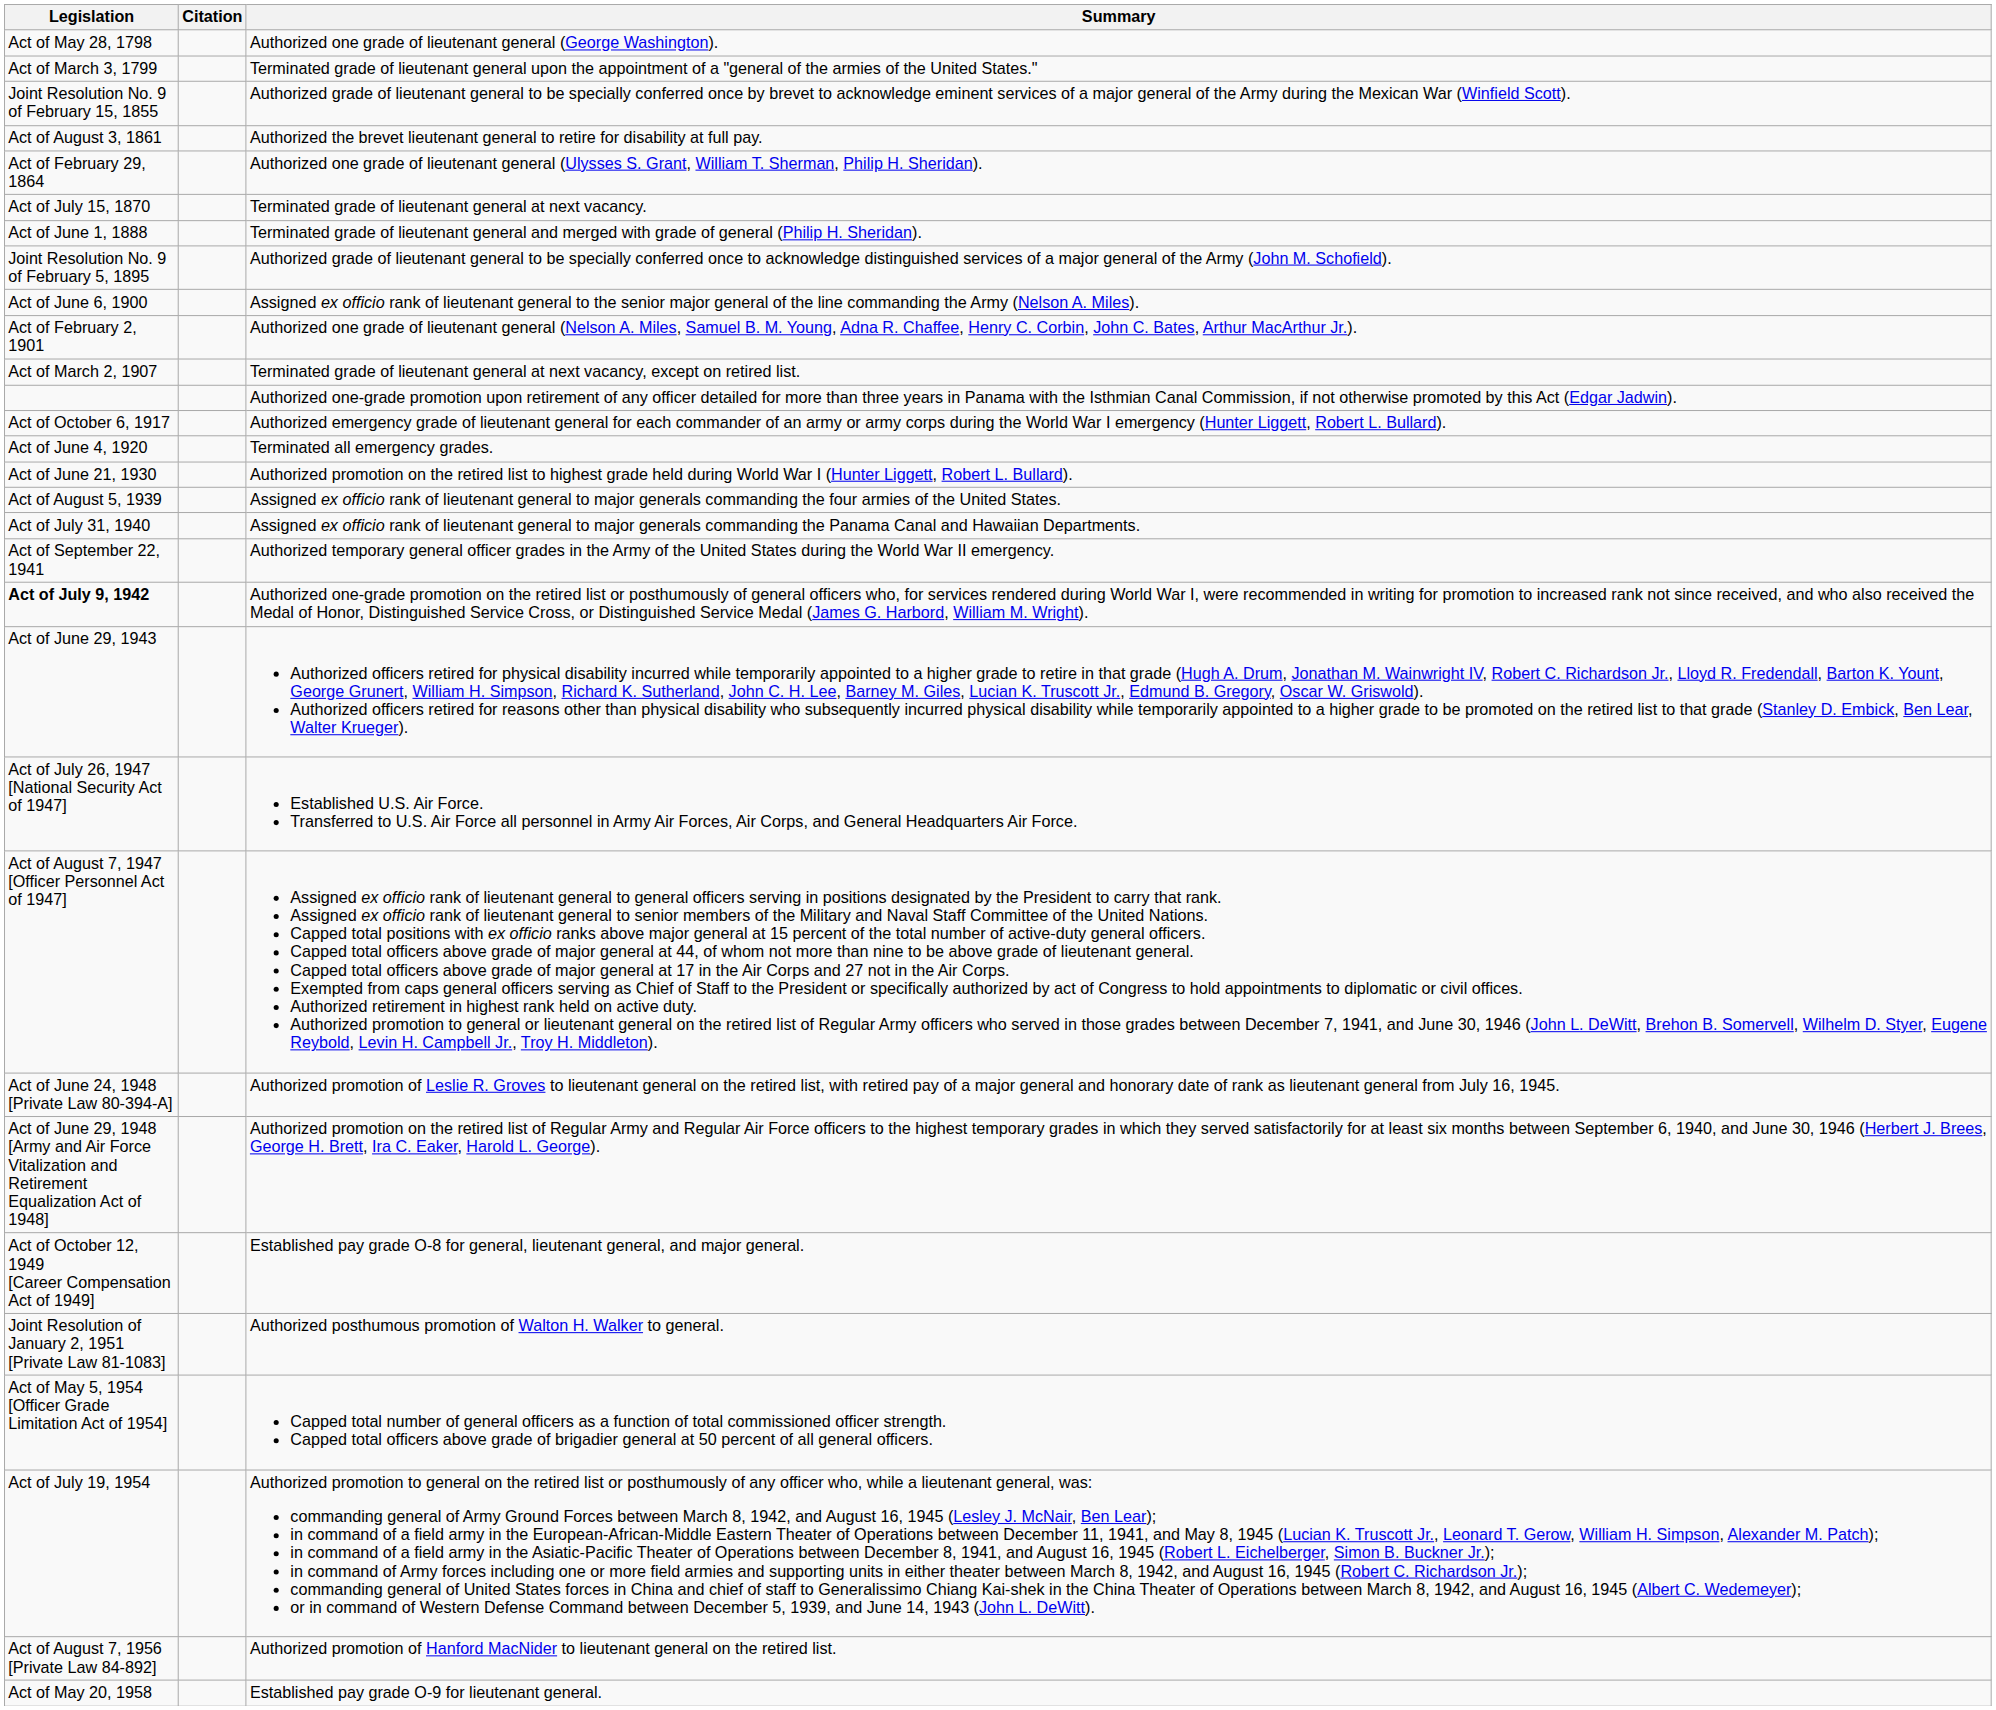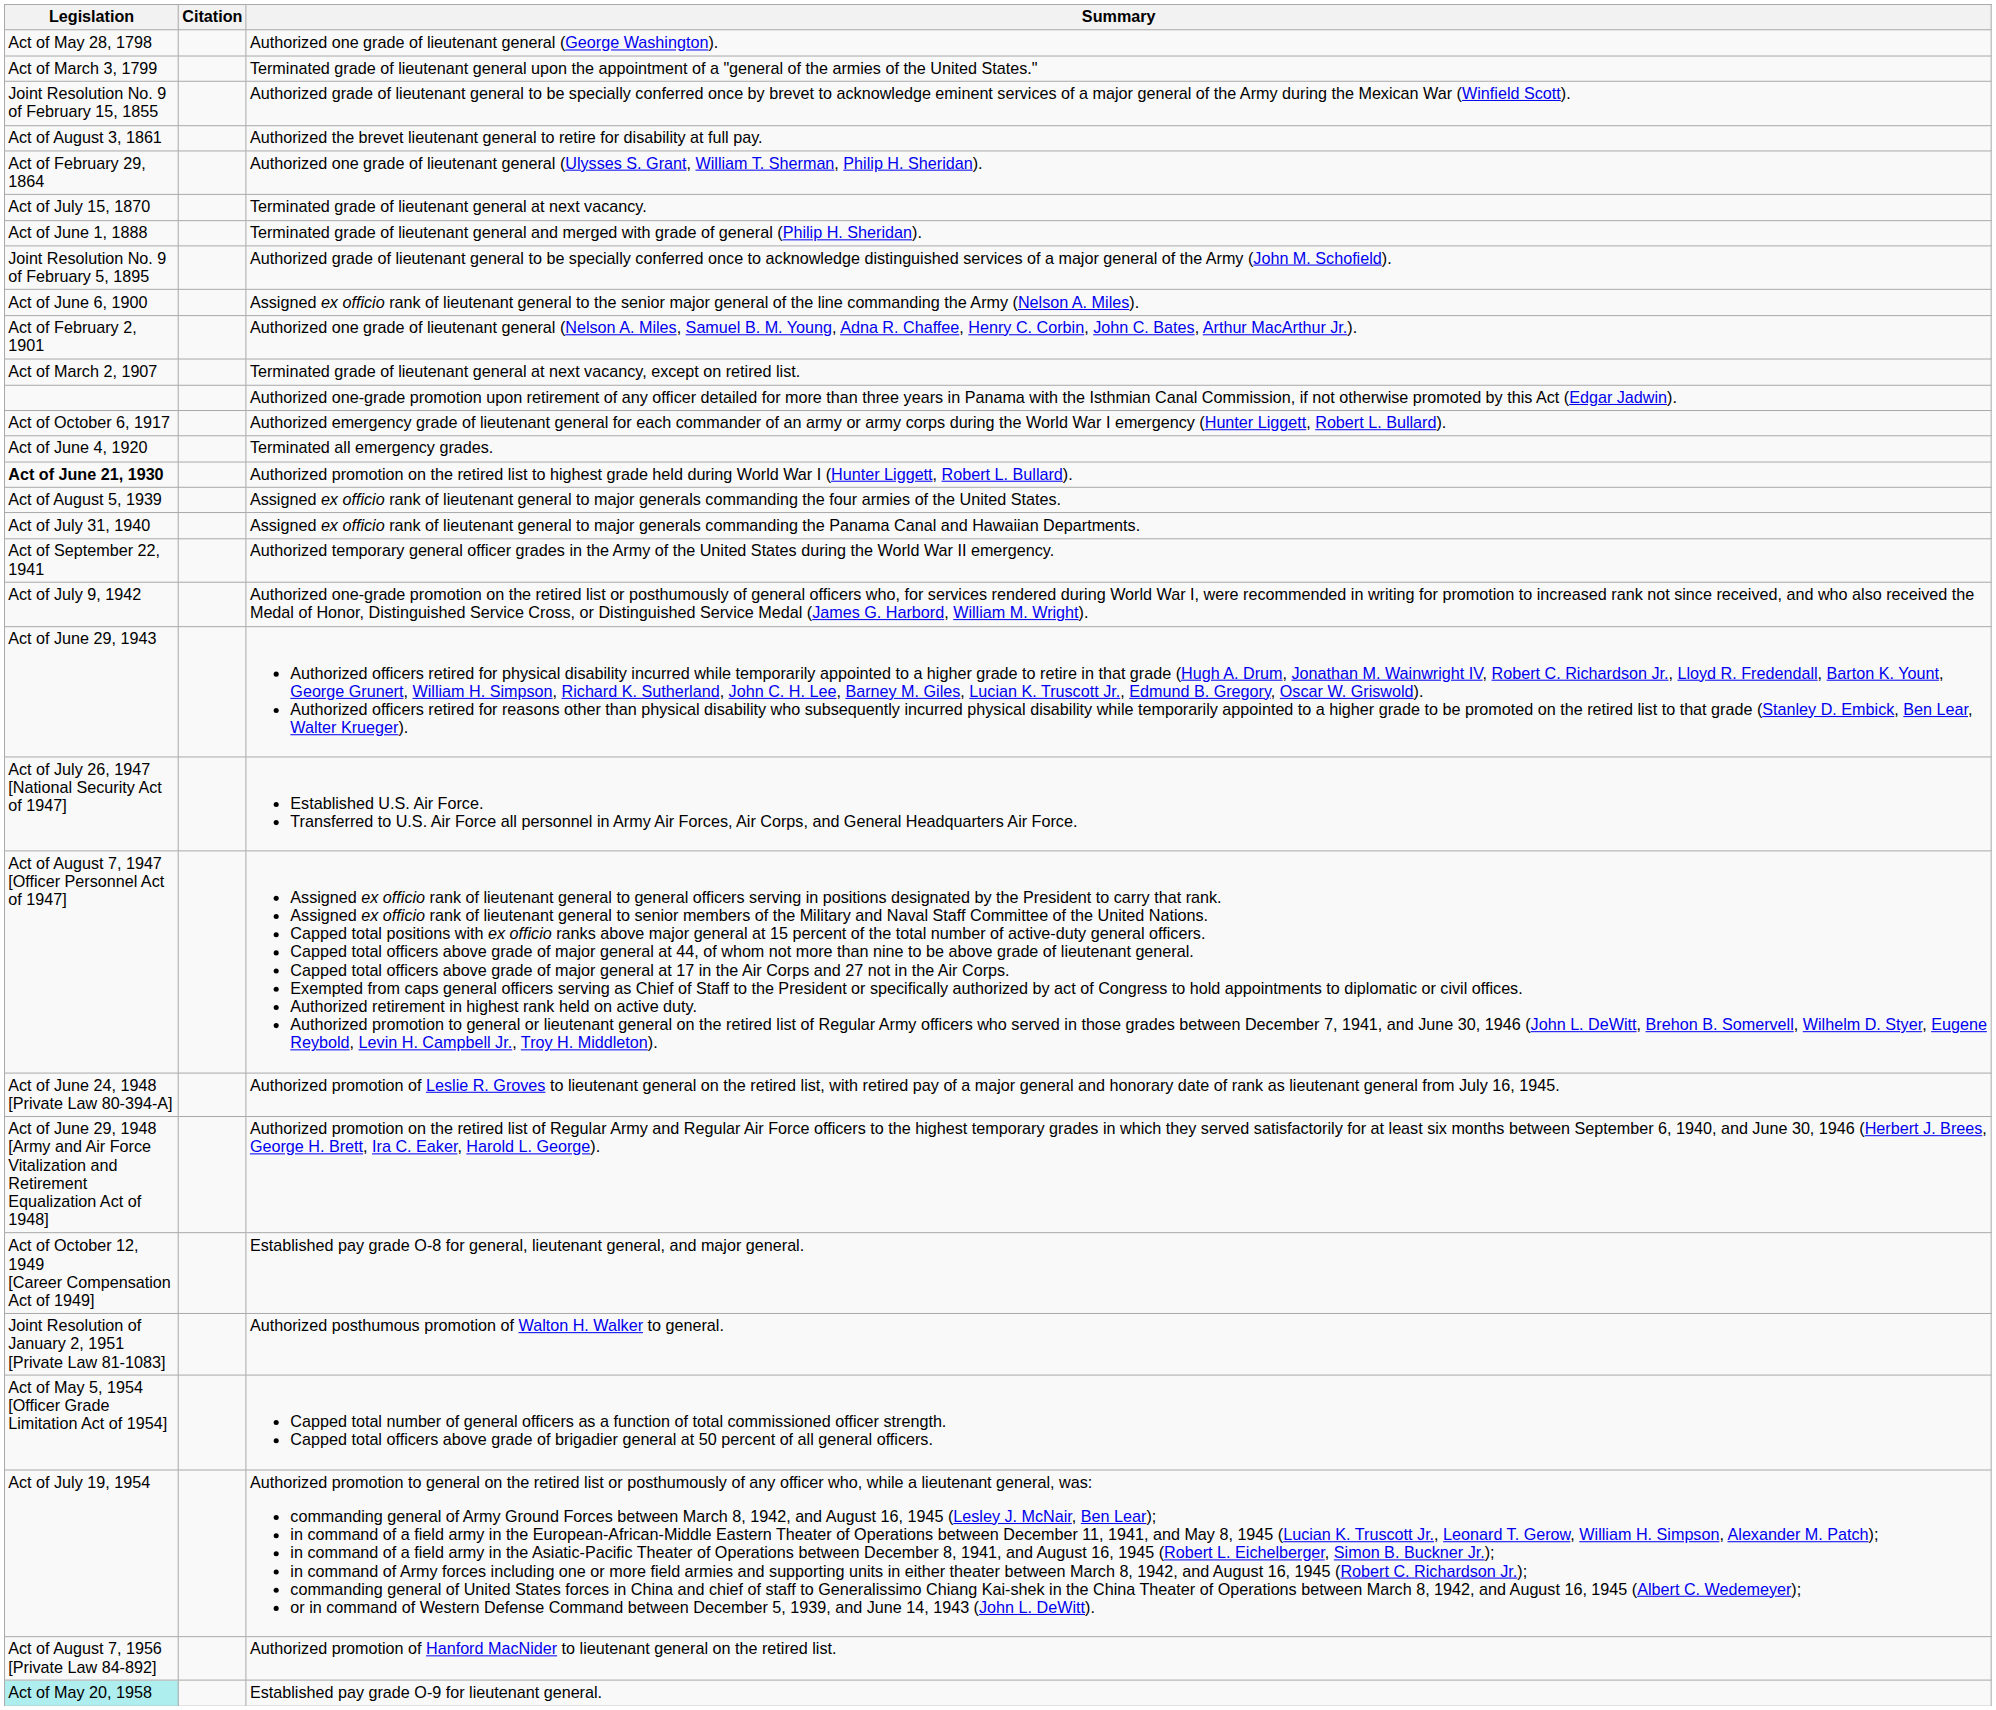(82, 474) normal -> (86, 474) bold
(79, 595) bold -> (75, 595) normal
(80, 1693) no background -> (80, 1693) paleturquoise background
